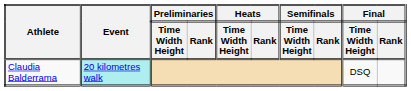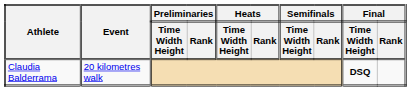(112, 73) paleturquoise background -> (112, 73) no background
(360, 73) normal -> (360, 73) bold
